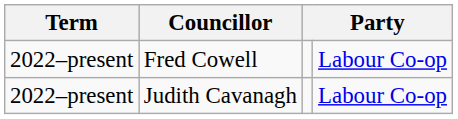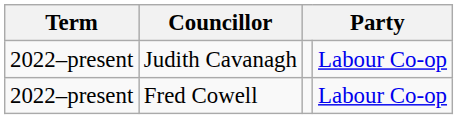rows swapped: (220, 95) <-> (201, 58)
